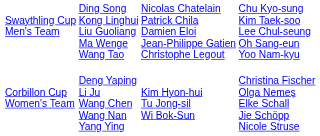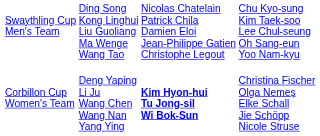(172, 104) normal -> (174, 104) bold
